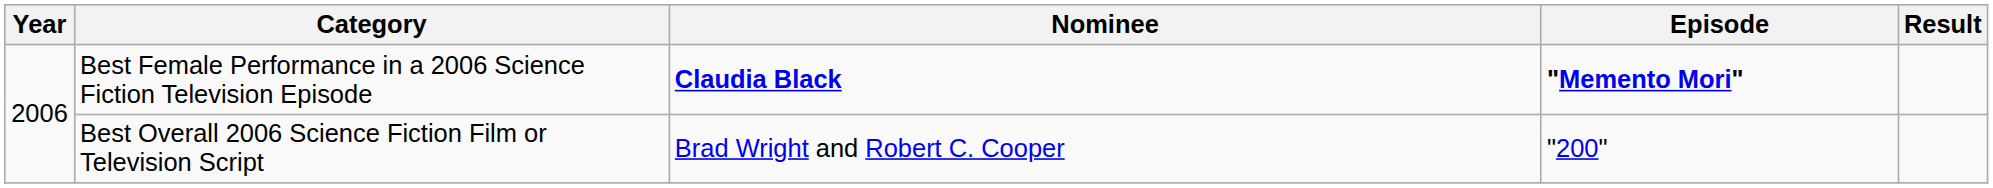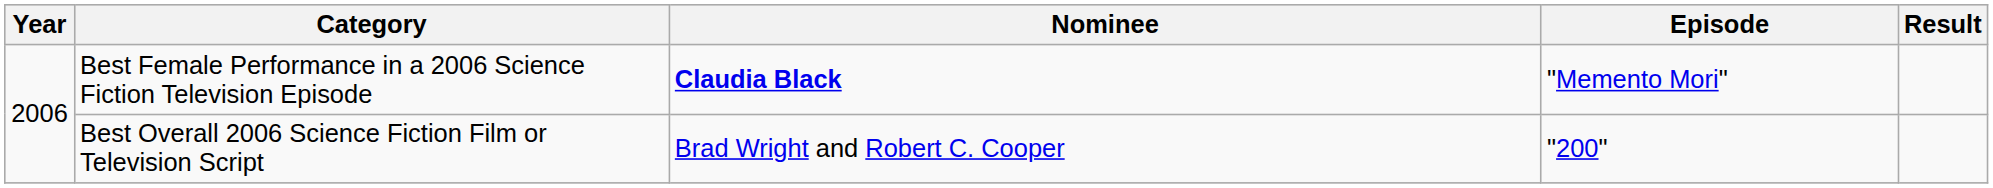(1645, 79) bold -> (1637, 79) normal
